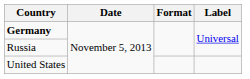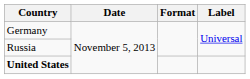(29, 30) bold -> (27, 30) normal
(36, 64) normal -> (38, 64) bold
